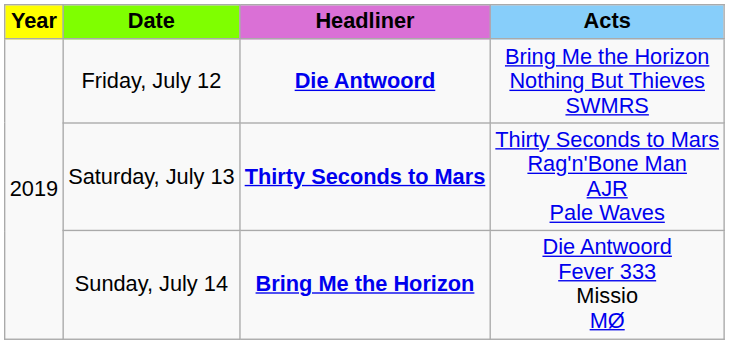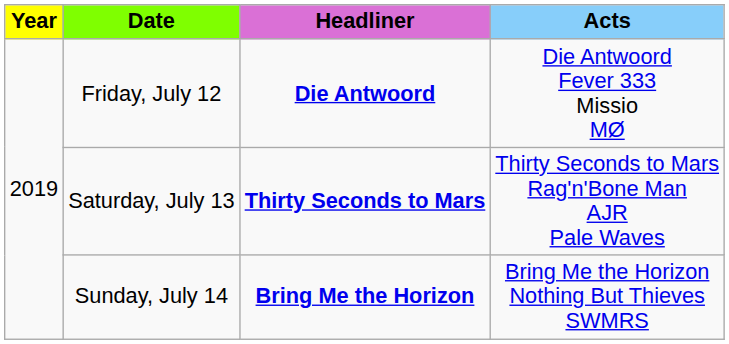(607, 80) Bring Me the Horizon Nothing But Thieves SWMRS -> (607, 92) Die Antwoord Fever 333 Missio MØ
(607, 284) Die Antwoord Fever 333 Missio MØ -> (607, 296) Bring Me the Horizon Nothing But Thieves SWMRS
